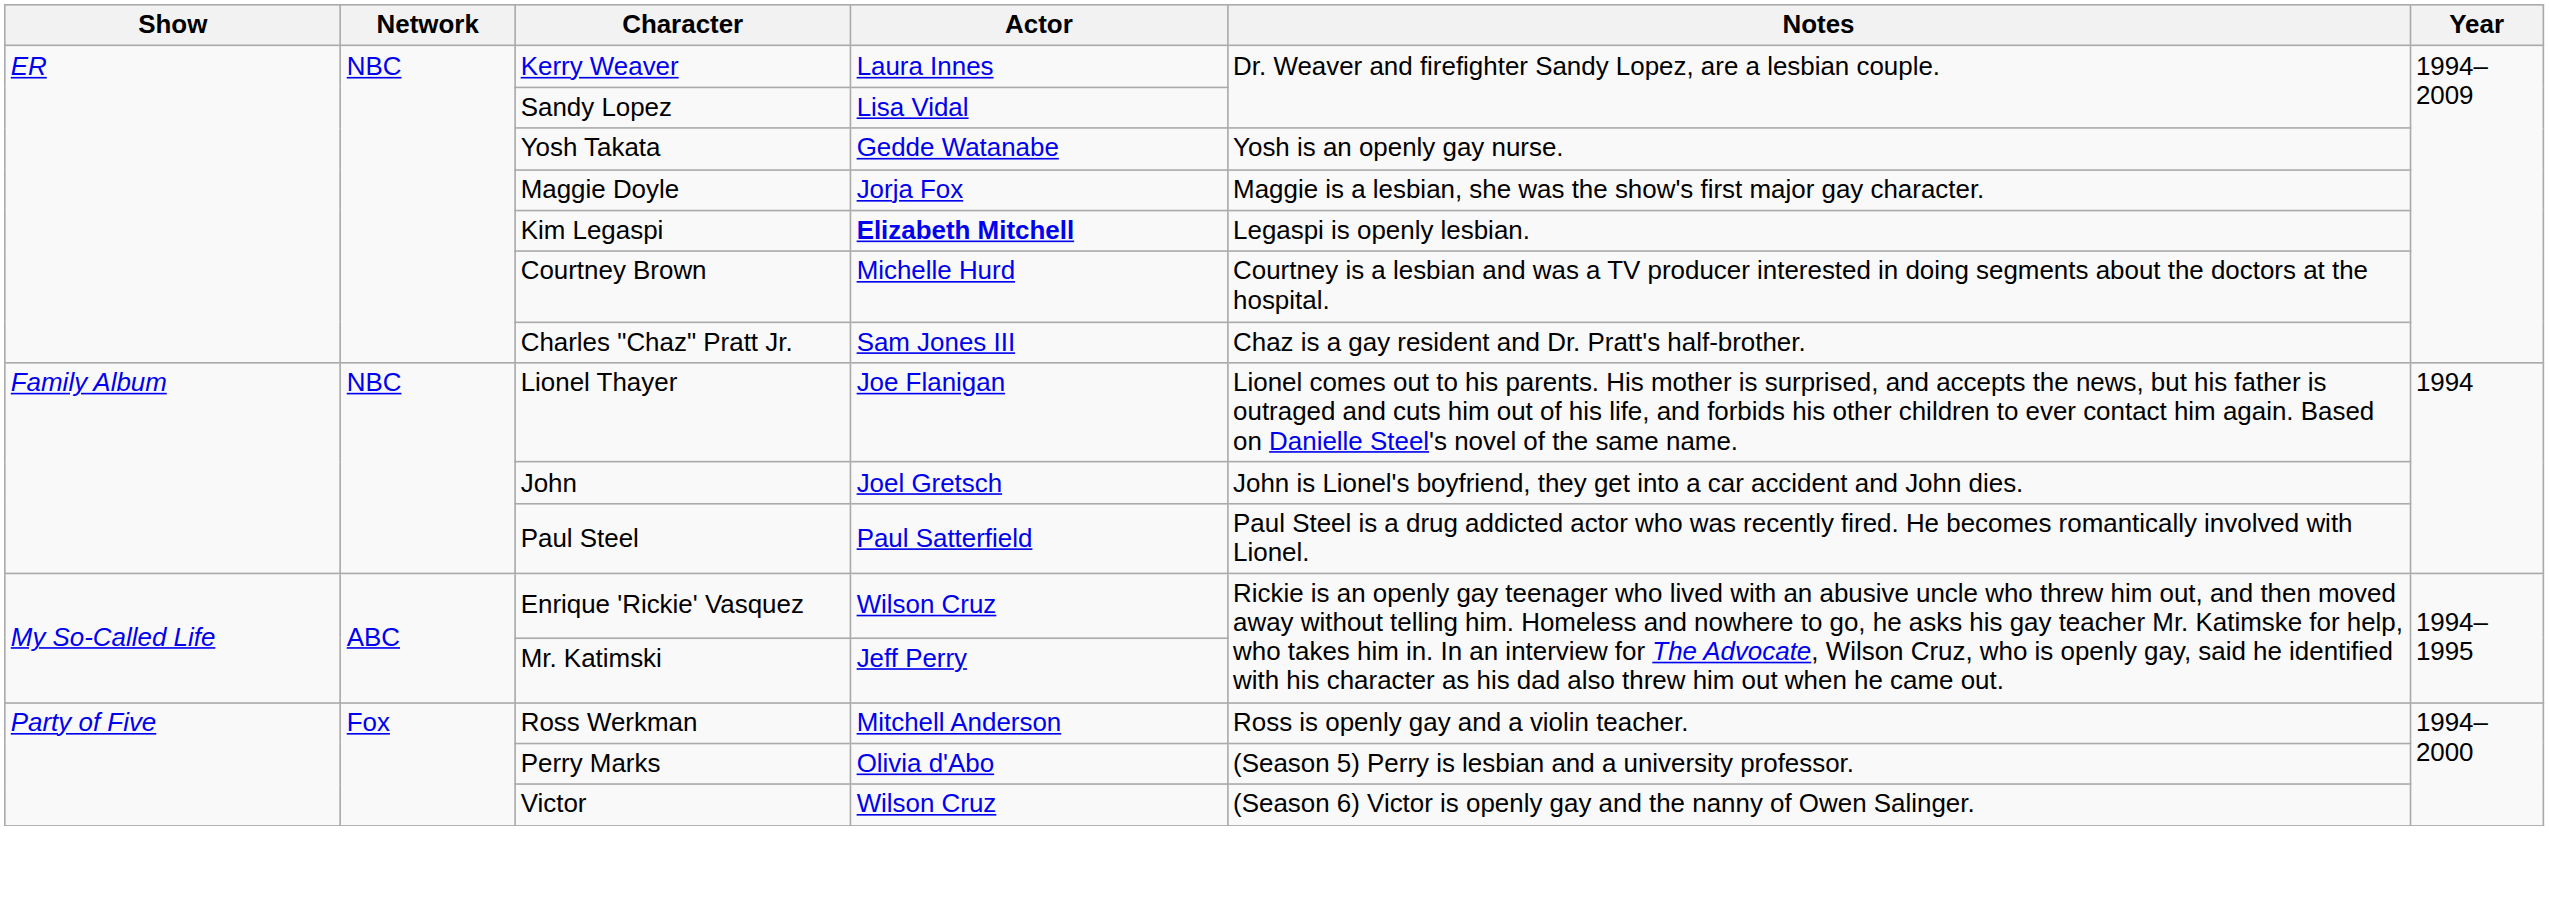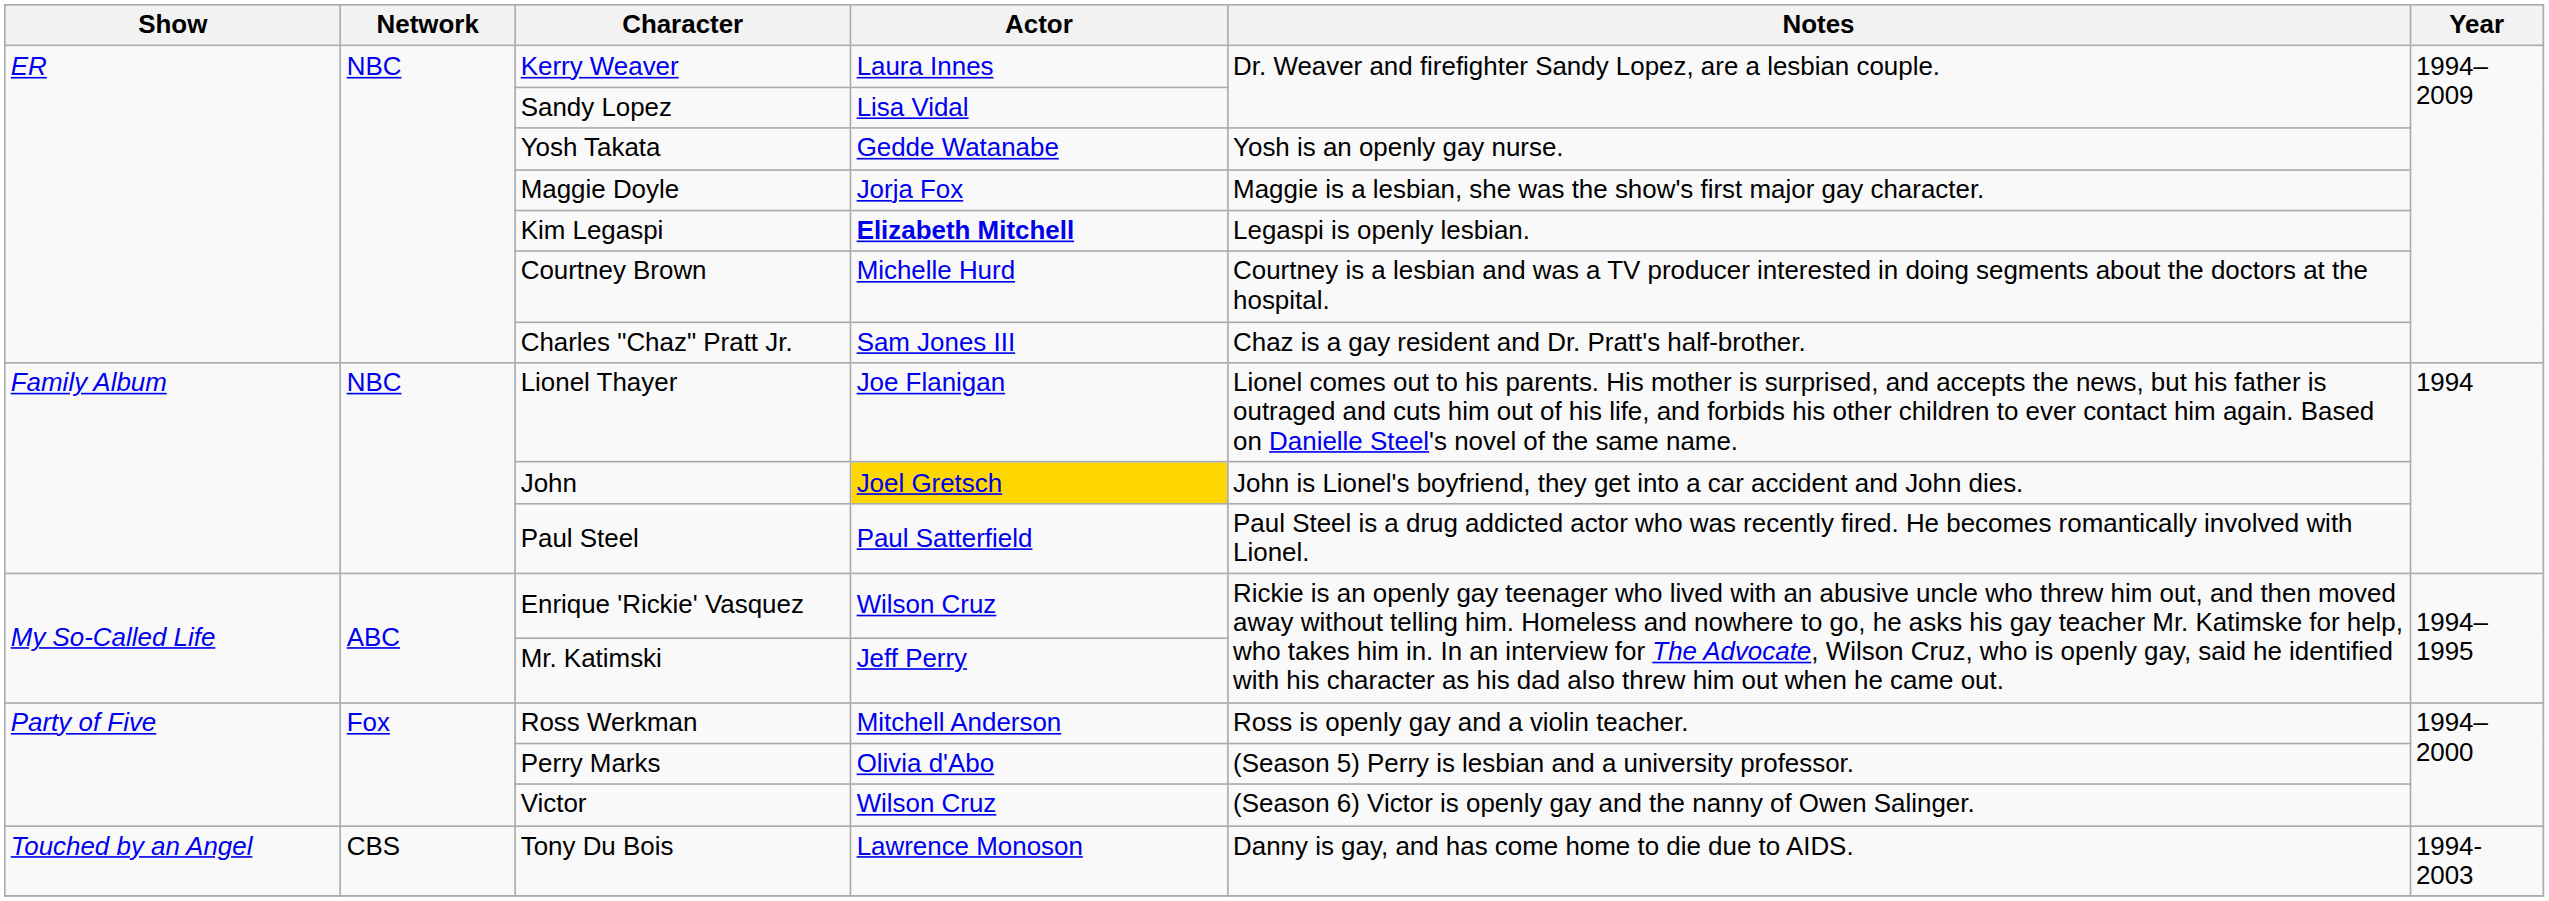(929, 482) no background -> (929, 482) gold background
+ row: (597, 845)
